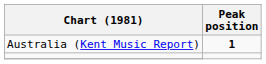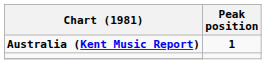(104, 44) normal -> (104, 44) bold
